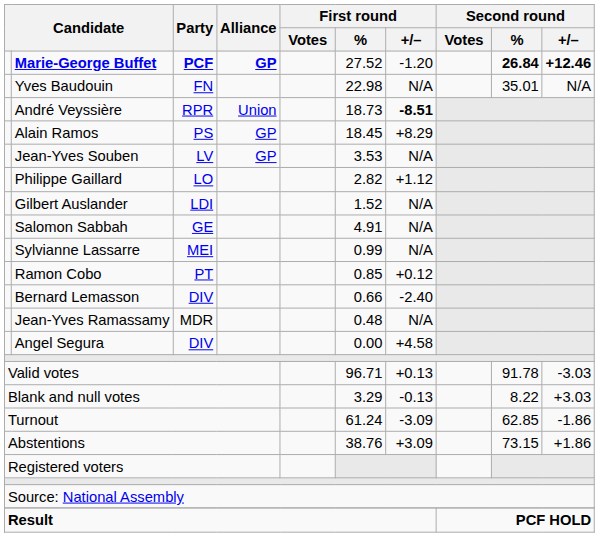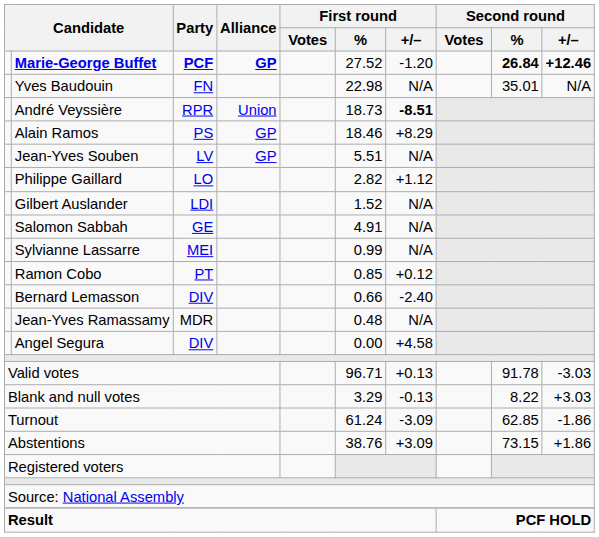(364, 133) 18.45 -> (364, 133) 18.46
(368, 156) 3.53 -> (368, 156) 5.51
